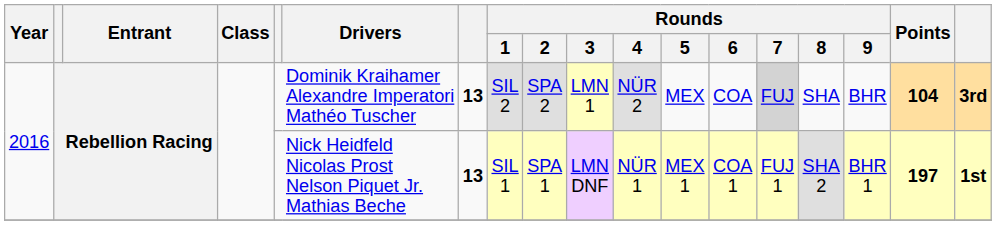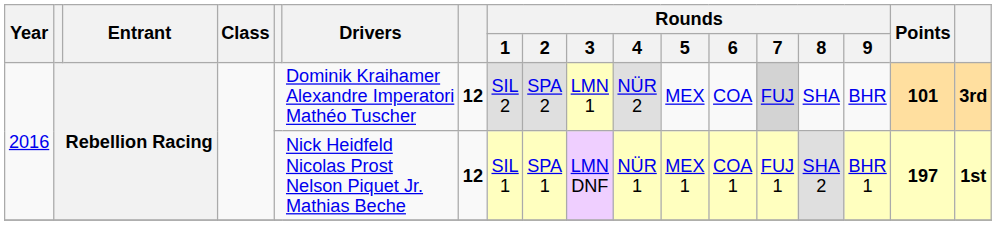(473, 97) 13 -> (473, 97) 12
(923, 97) 104 -> (923, 97) 101
(473, 176) 13 -> (473, 176) 12
